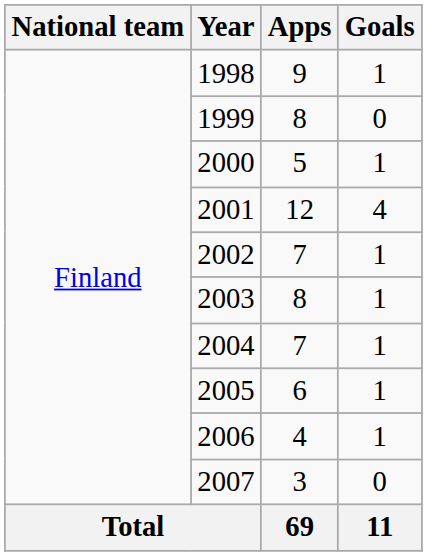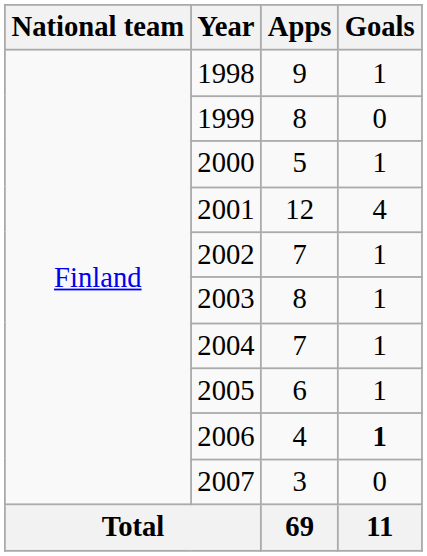(380, 436) normal -> (380, 436) bold
